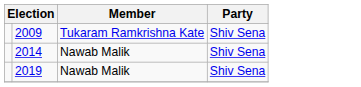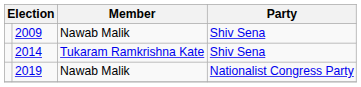(132, 33) Tukaram Ramkrishna Kate -> (95, 33) Nawab Malik
(95, 52) Nawab Malik -> (132, 52) Tukaram Ramkrishna Kate
(238, 71) Shiv Sena -> (282, 71) Nationalist Congress Party
